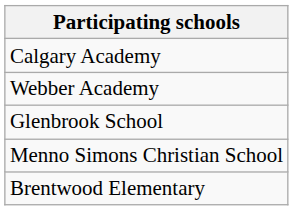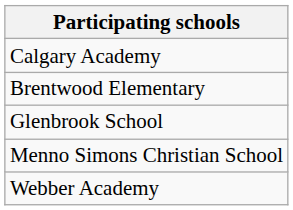(84, 88) Webber Academy -> (107, 88) Brentwood Elementary
(107, 188) Brentwood Elementary -> (84, 188) Webber Academy
